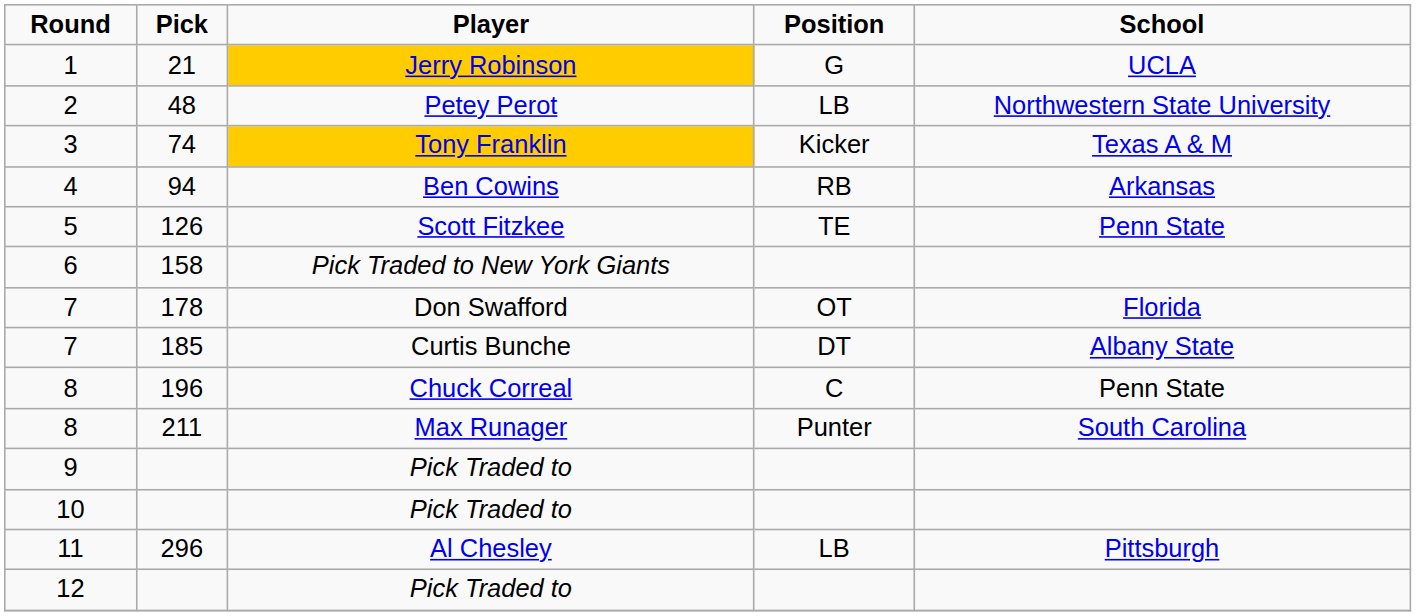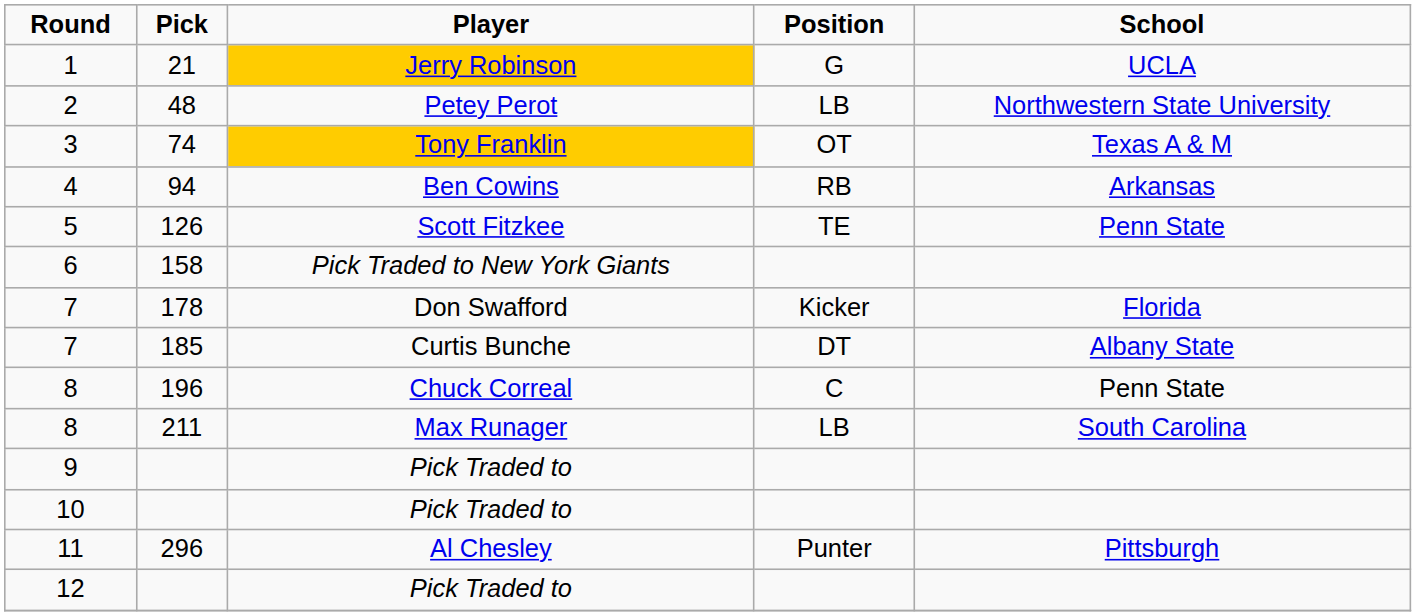(834, 145) Kicker -> (834, 145) OT
(834, 307) OT -> (834, 307) Kicker
(834, 428) Punter -> (834, 428) LB
(834, 549) LB -> (834, 549) Punter
